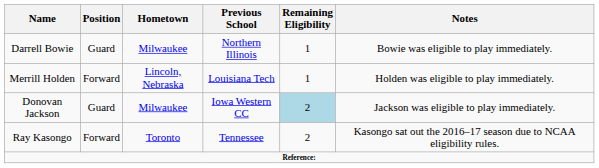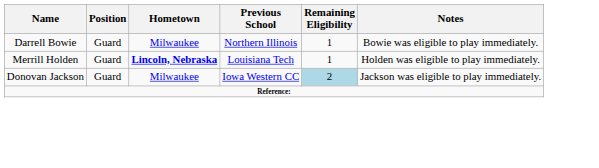(101, 78) Forward -> (108, 59) Guard
(163, 78) normal -> (174, 59) bold
- row: (42, 137)
